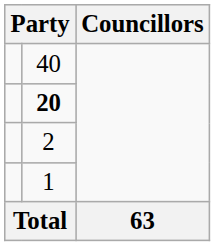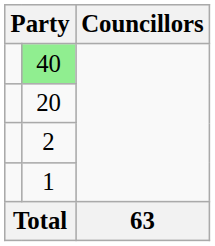(49, 63) no background -> (49, 63) lightgreen background
(49, 102) bold -> (49, 102) normal
